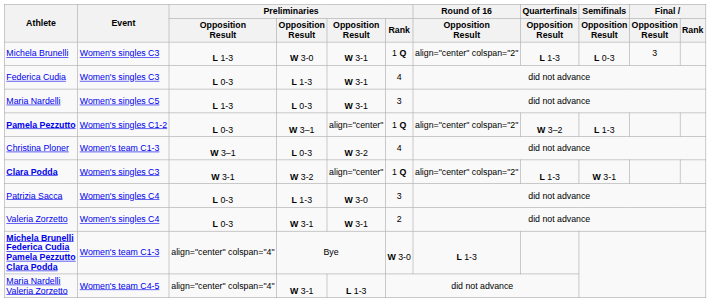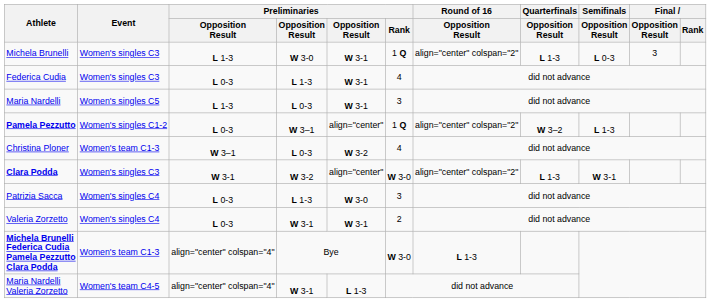(399, 172) 1 Q -> (399, 177) W 3-0
